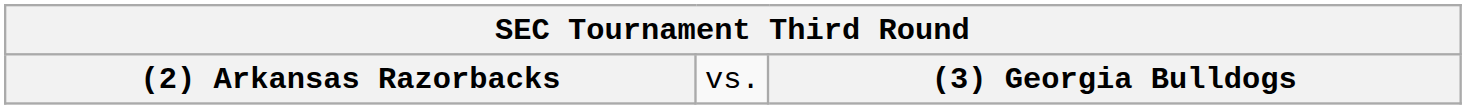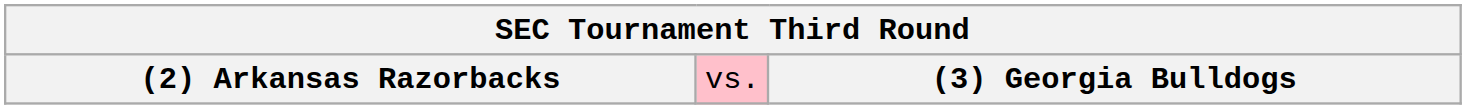(732, 80) no background -> (732, 80) pink background
